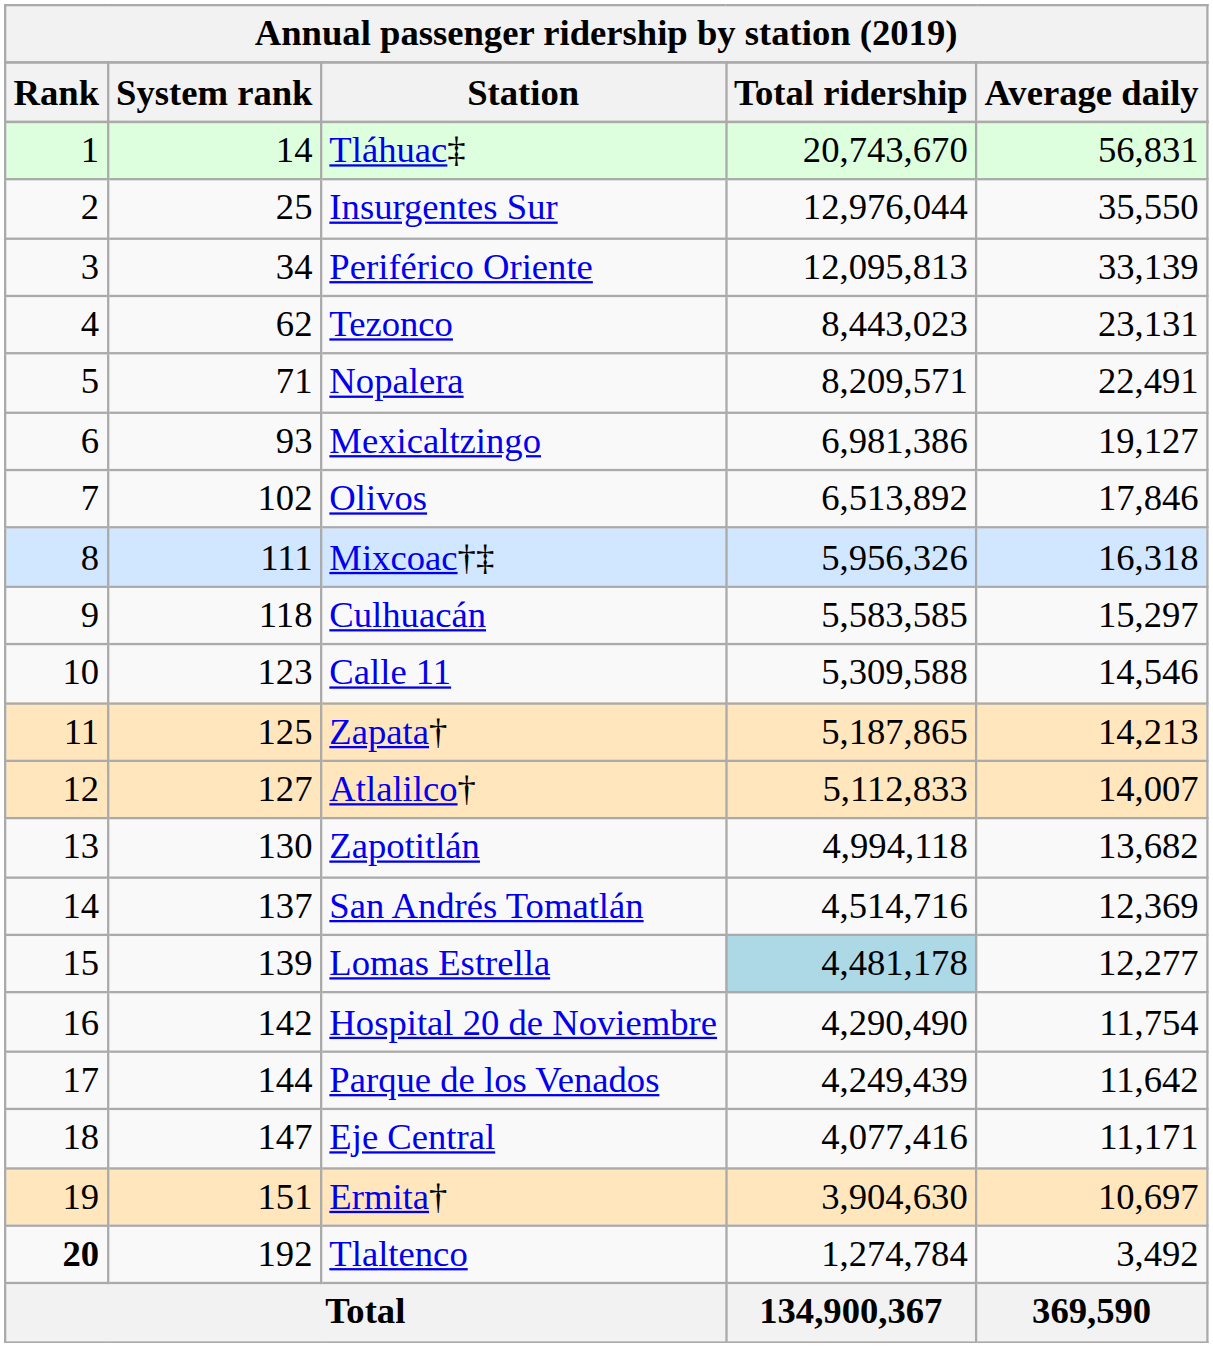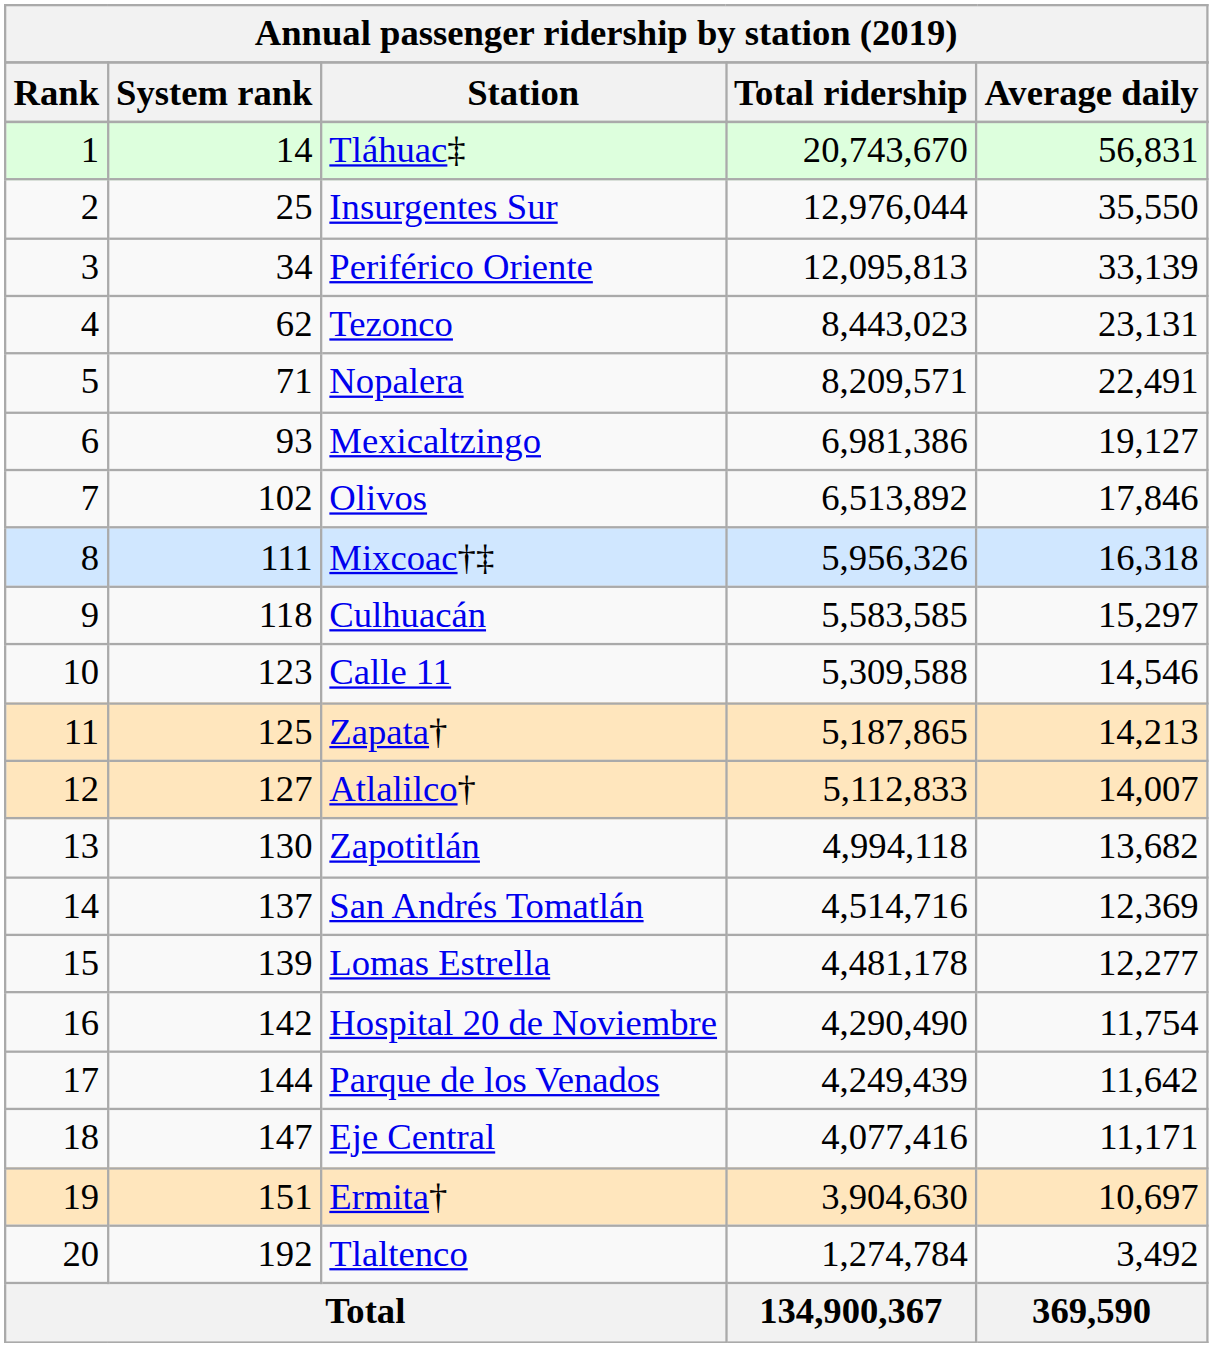(894, 963) lightblue background -> (894, 963) no background
(81, 1253) bold -> (81, 1253) normal
